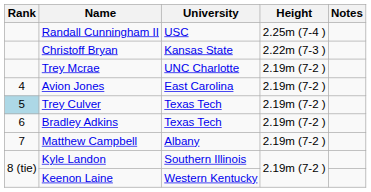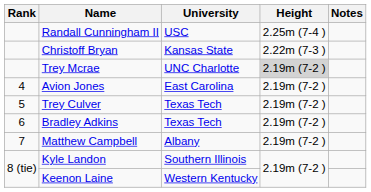(294, 68) no background -> (294, 68) lightgrey background
(22, 104) lightblue background -> (22, 104) no background
